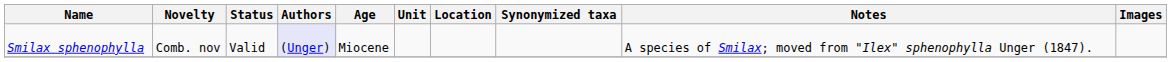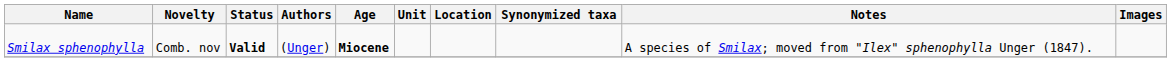(247, 47) normal -> (247, 47) bold
(305, 47) lavender background -> (305, 47) no background
(364, 47) normal -> (364, 47) bold
